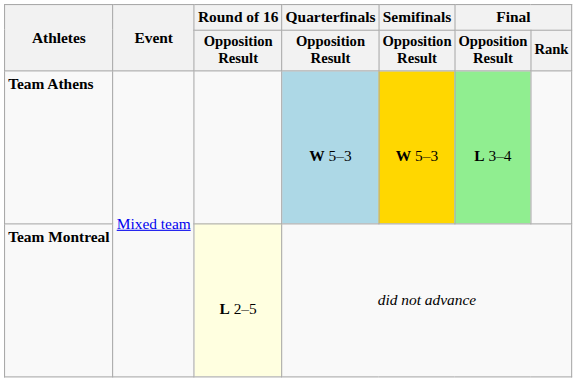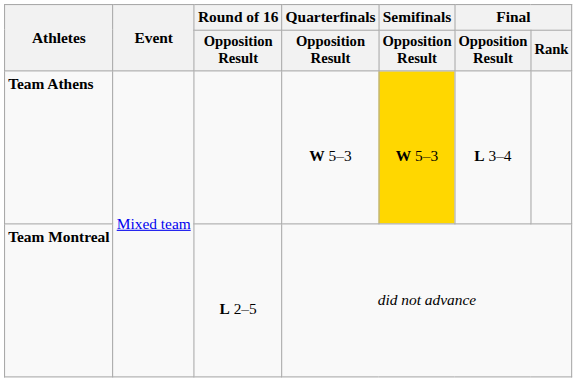(330, 156) lightblue background -> (330, 156) no background
(493, 156) lightgreen background -> (493, 156) no background
(238, 309) lightyellow background -> (238, 309) no background
